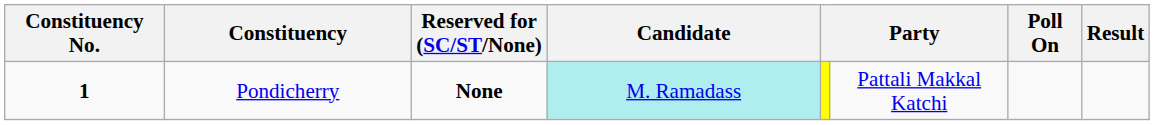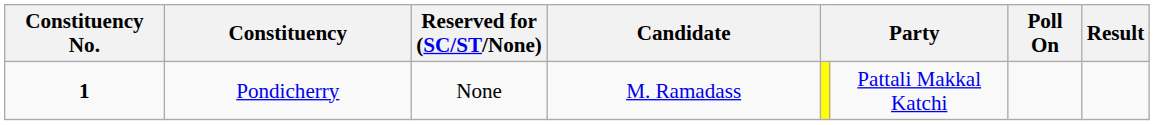(479, 90) bold -> (479, 90) normal
(684, 90) paleturquoise background -> (684, 90) no background
